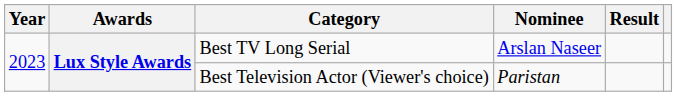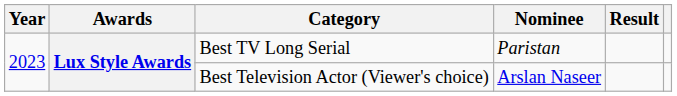(549, 47) Arslan Naseer -> (529, 47) Paristan
(529, 76) Paristan -> (549, 76) Arslan Naseer
